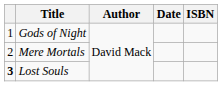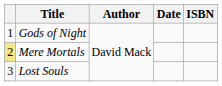(10, 52) no background -> (10, 52) khaki background
(10, 71) bold -> (10, 71) normal
